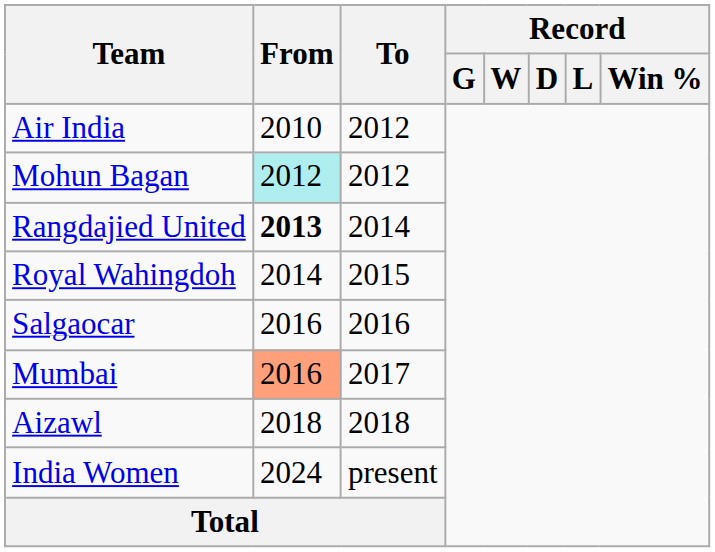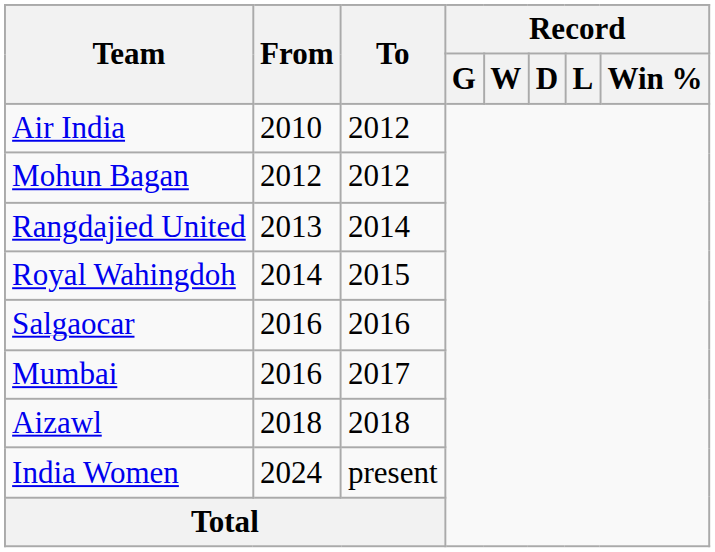(291, 176) paleturquoise background -> (291, 176) no background
(291, 226) bold -> (291, 226) normal
(291, 373) lightsalmon background -> (291, 373) no background
